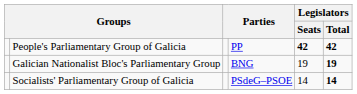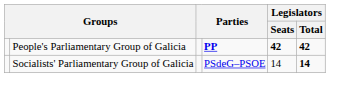(237, 47) normal -> (211, 47) bold
- row: (116, 64)
